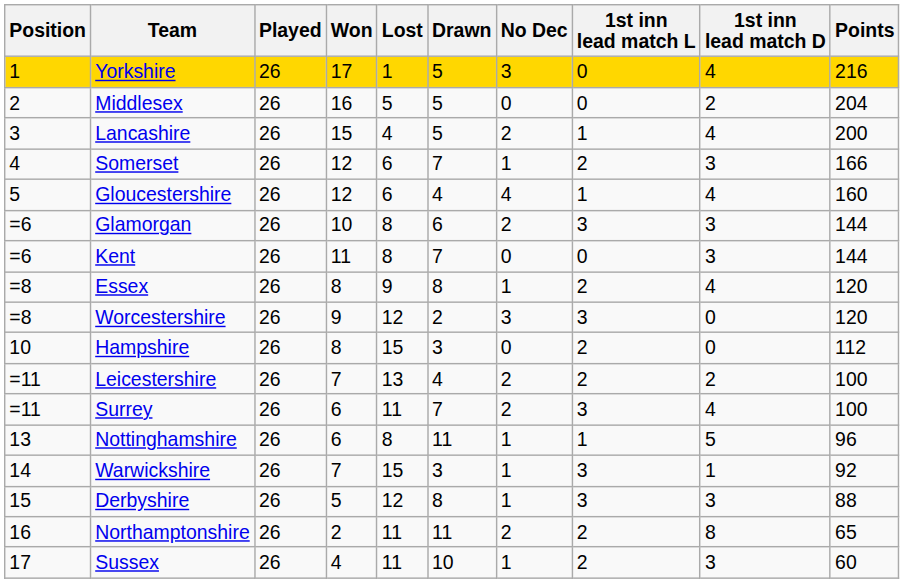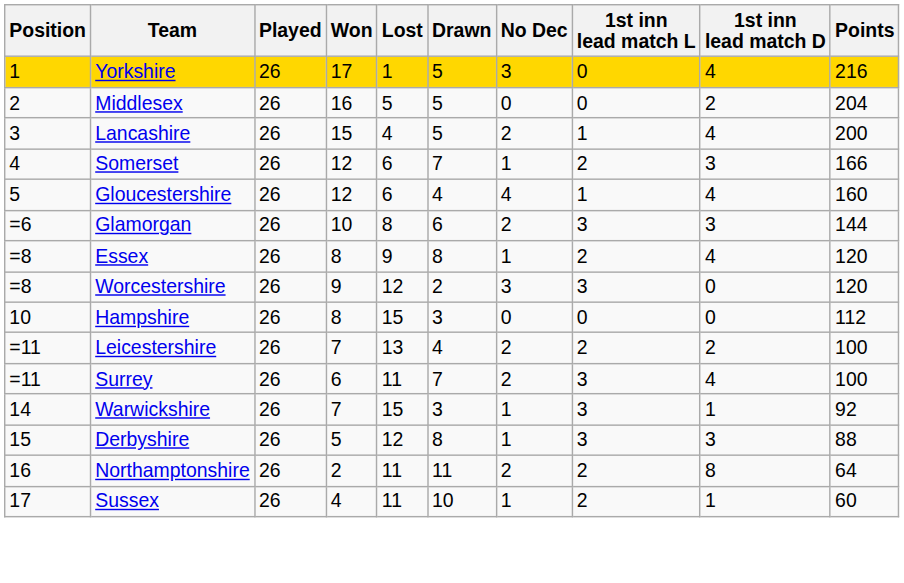- row: (115, 256)
(582, 348) 2 -> (582, 317) 0
- row: (166, 440)
(846, 532) 65 -> (846, 470) 64
(710, 562) 3 -> (710, 501) 1
